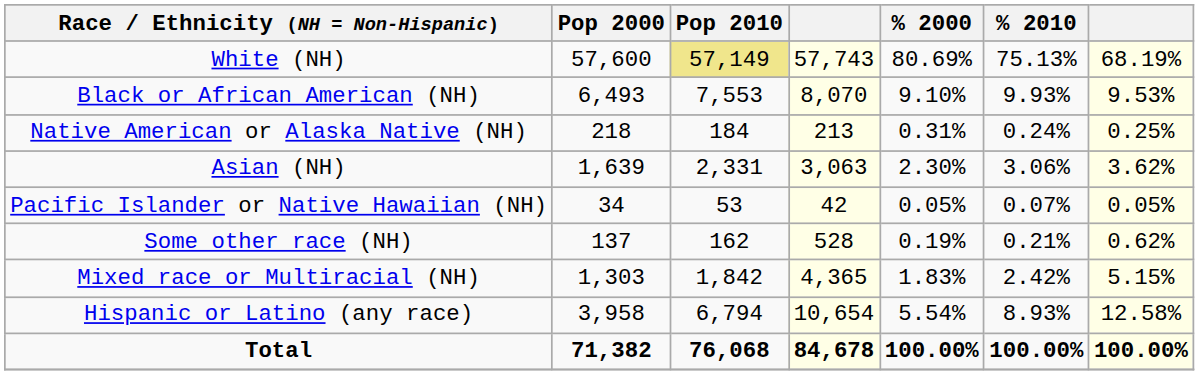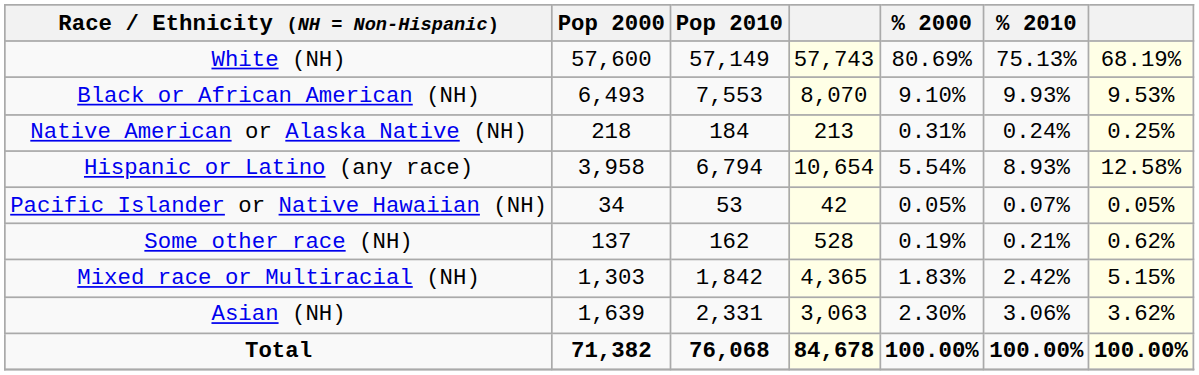(729, 60) khaki background -> (729, 60) no background
rows swapped: (279, 169) <-> (279, 315)
